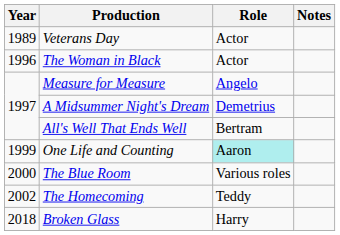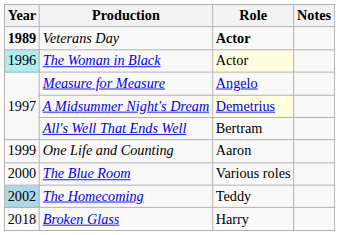(22, 38) normal -> (22, 38) bold
(232, 38) normal -> (233, 38) bold
(22, 60) no background -> (22, 60) paleturquoise background
(232, 60) no background -> (232, 60) lightyellow background
(245, 106) no background -> (245, 106) lightyellow background
(234, 151) paleturquoise background -> (234, 151) no background
(22, 196) no background -> (22, 196) lightblue background
